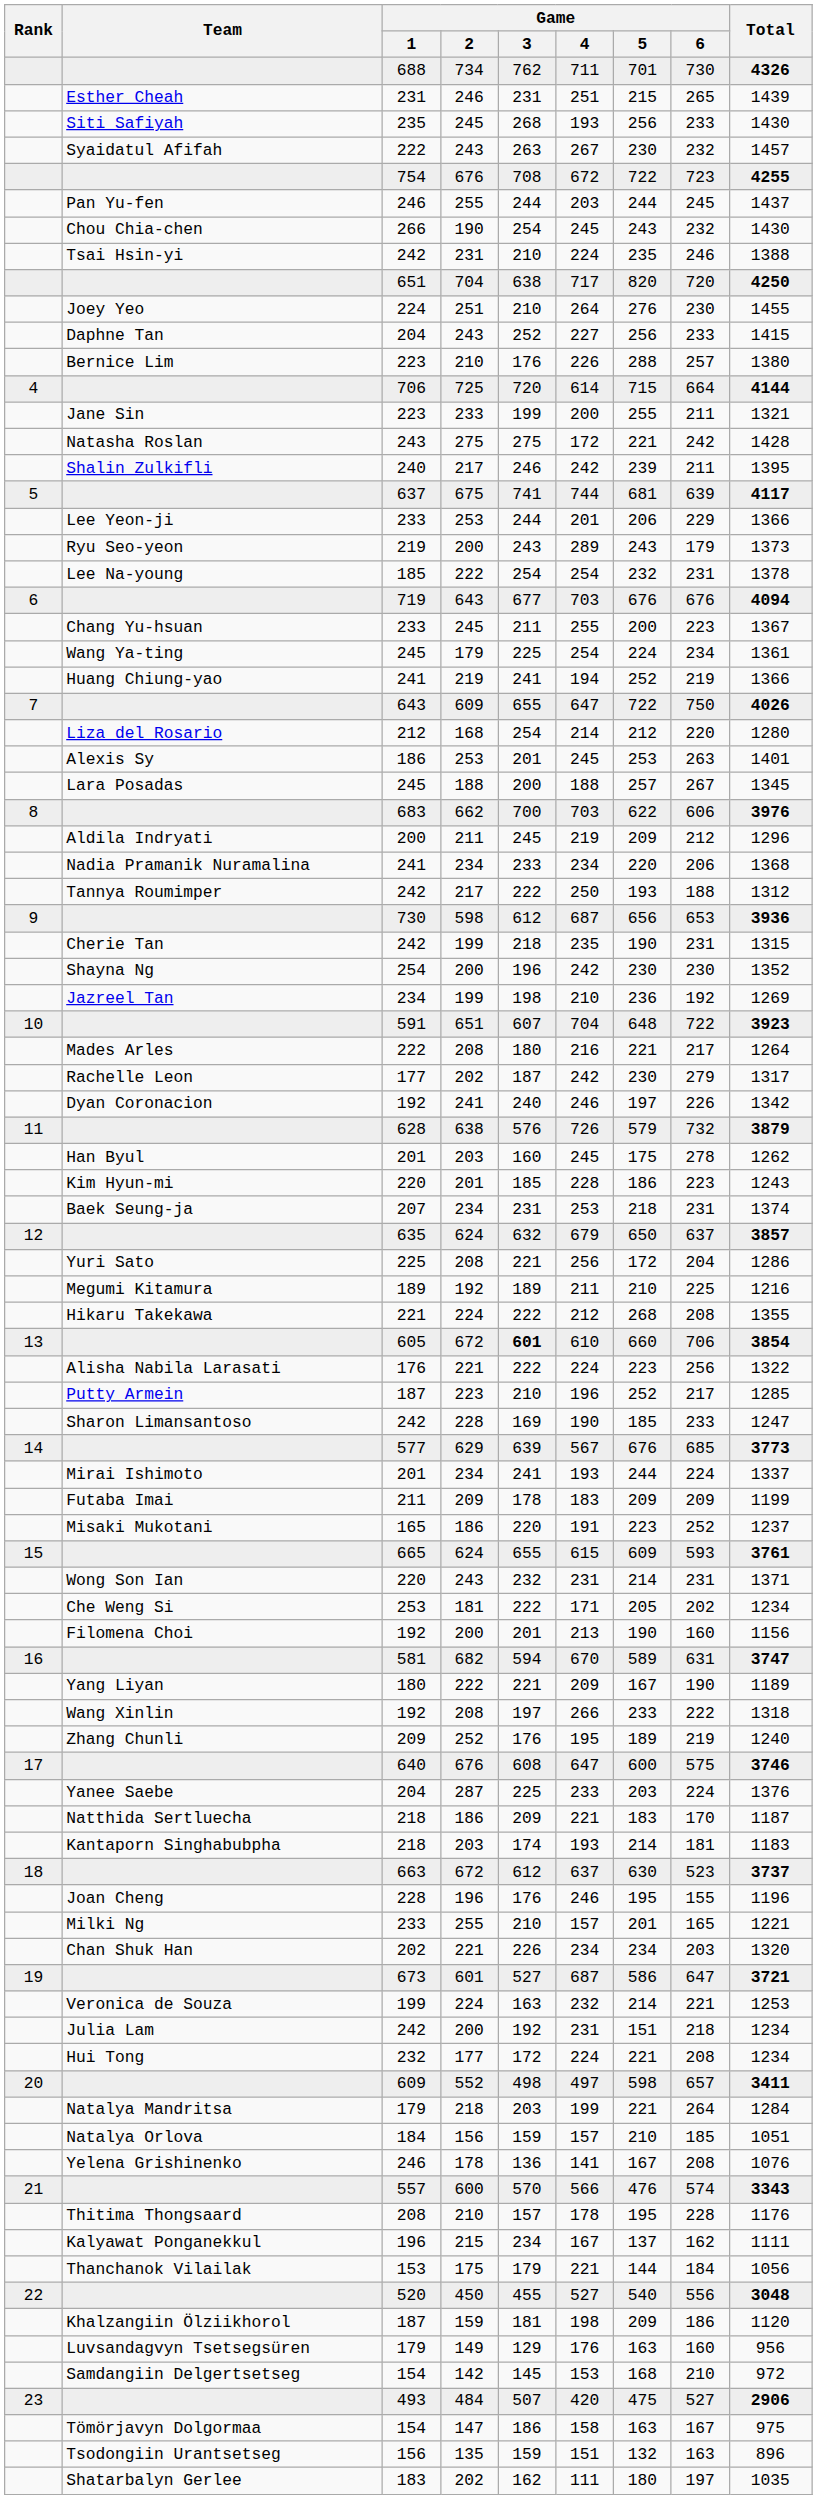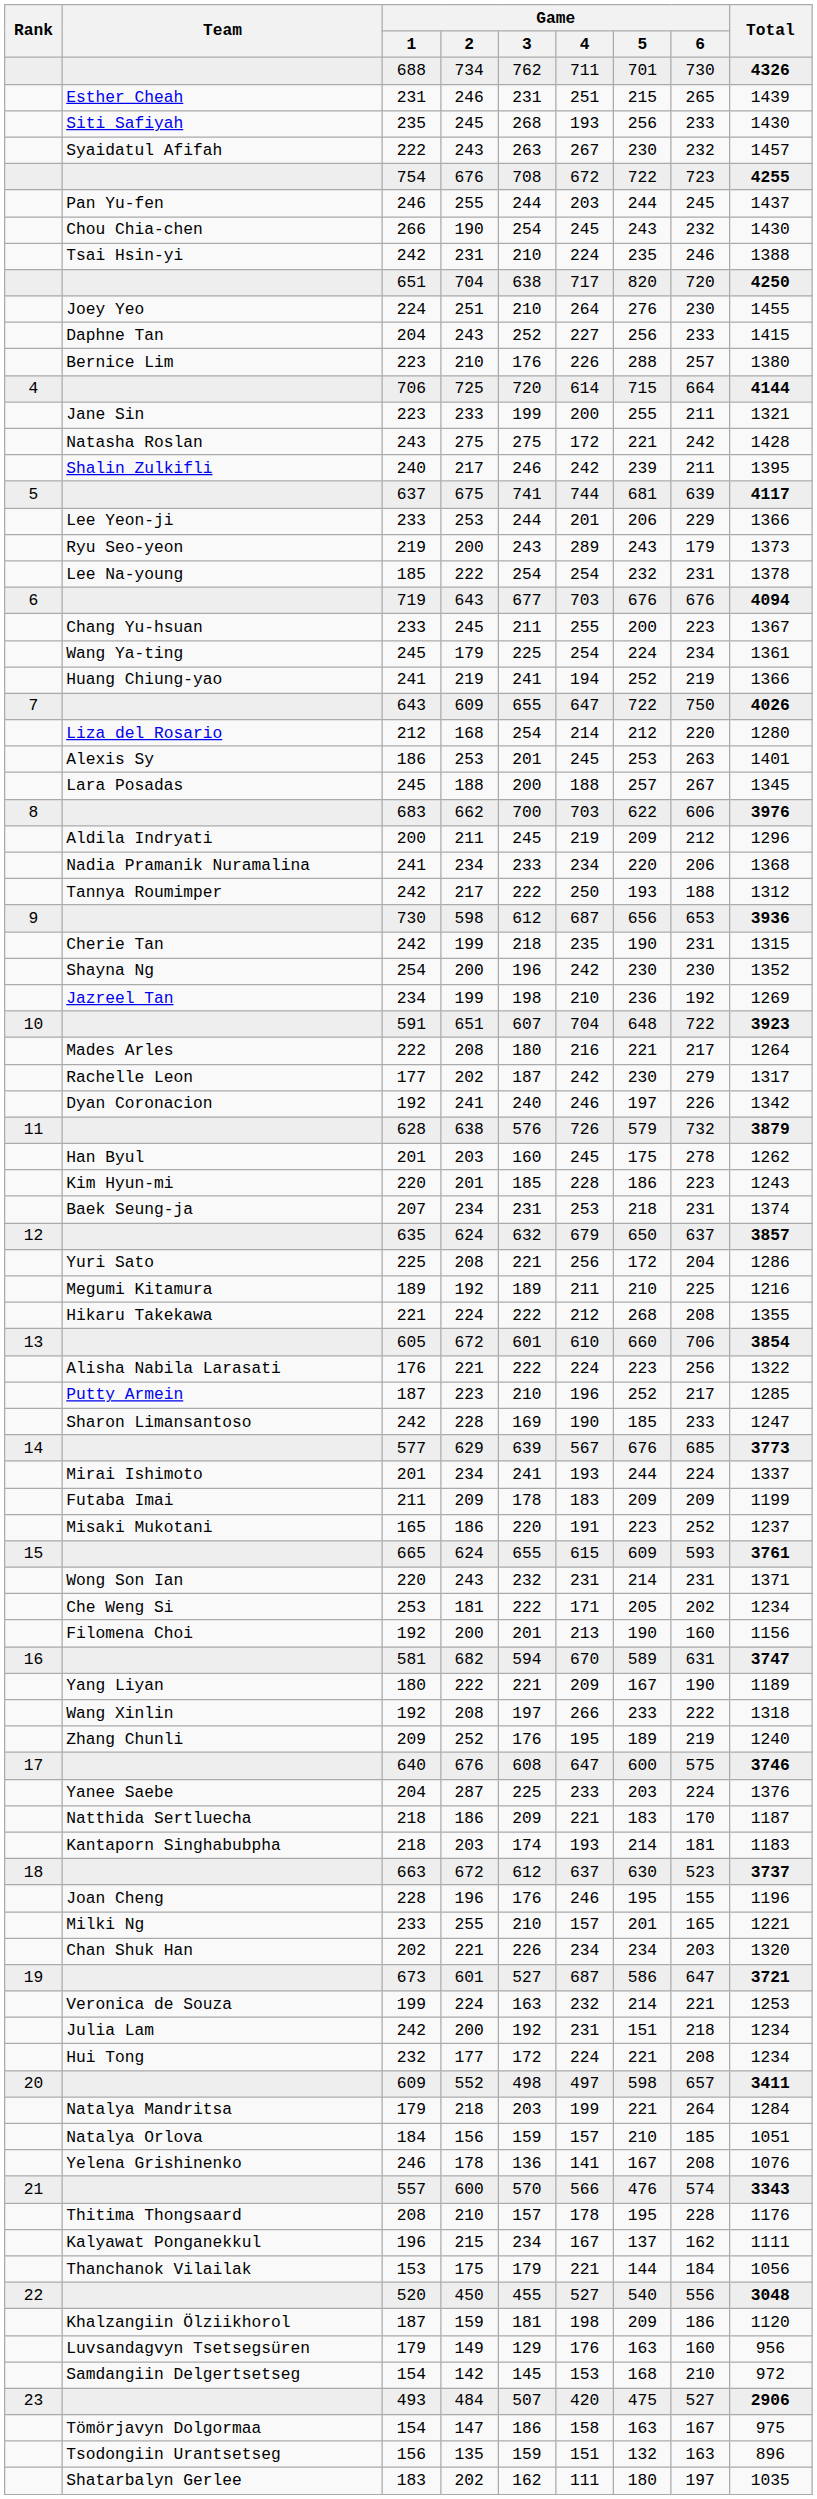(527, 1342) bold -> (527, 1342) normal
